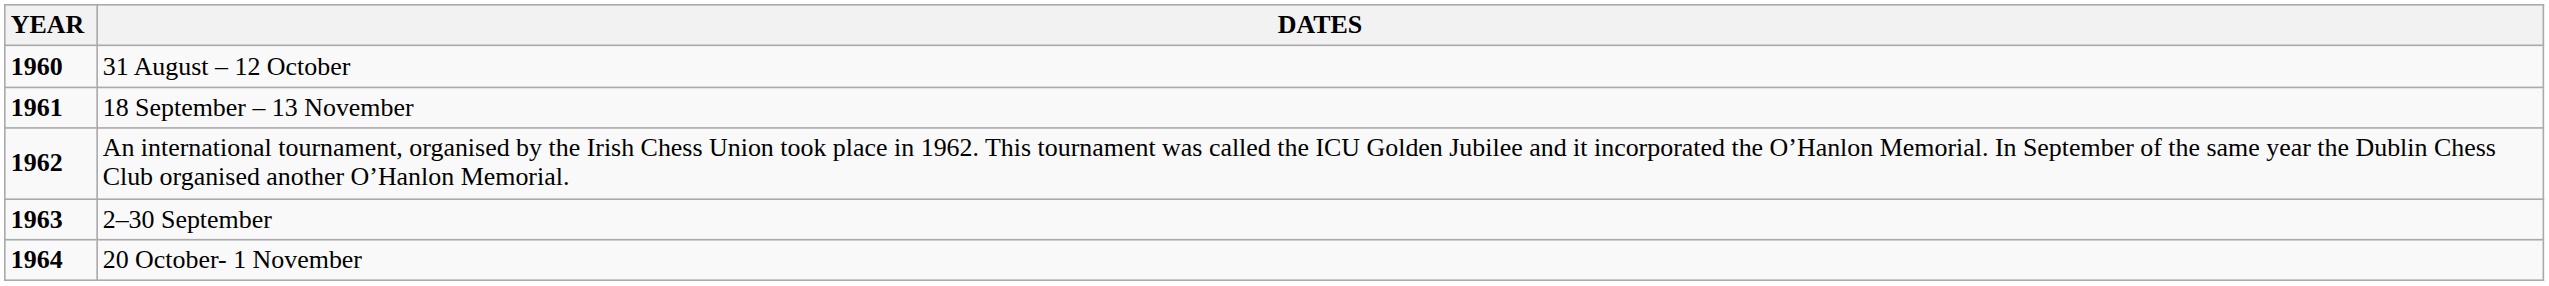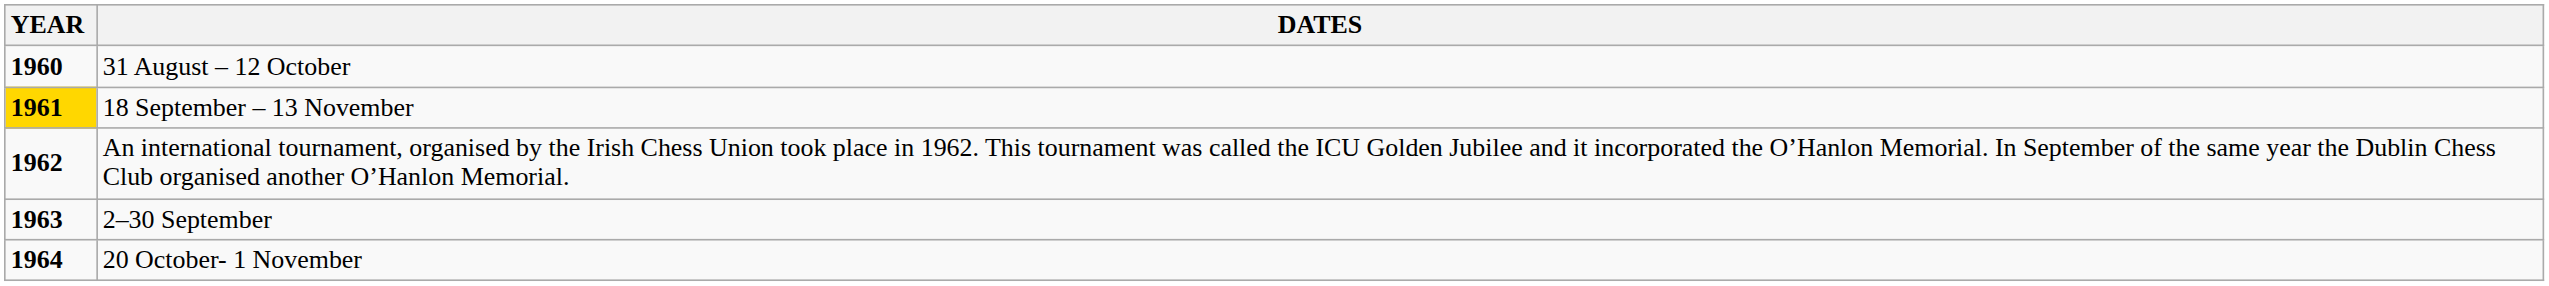(37, 107) no background -> (37, 107) gold background
